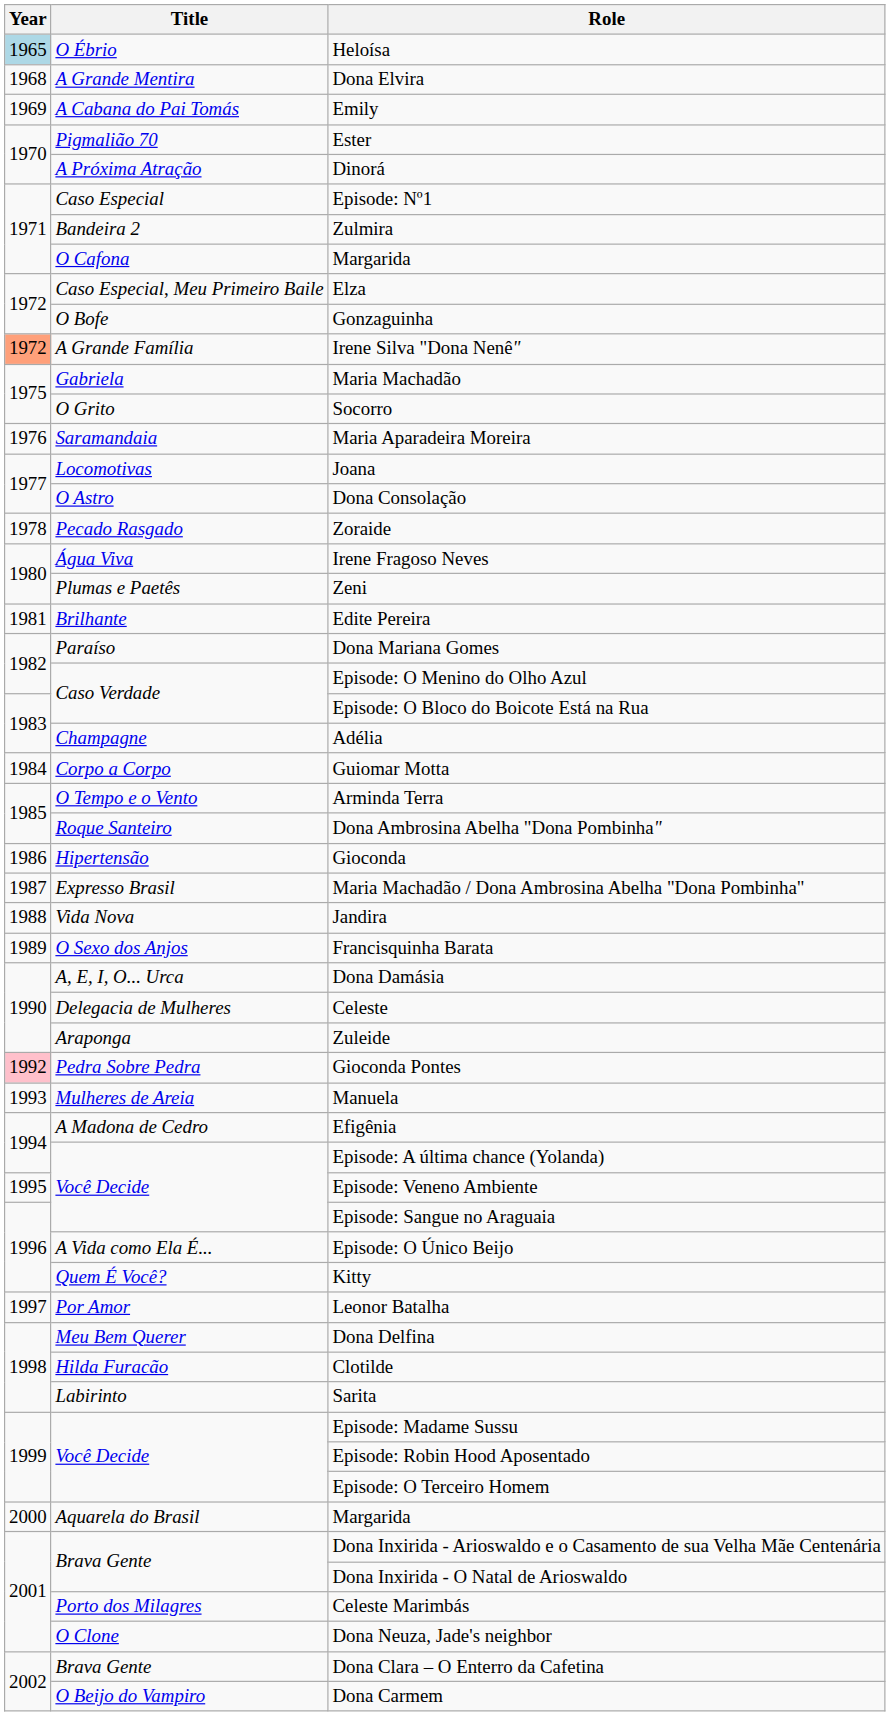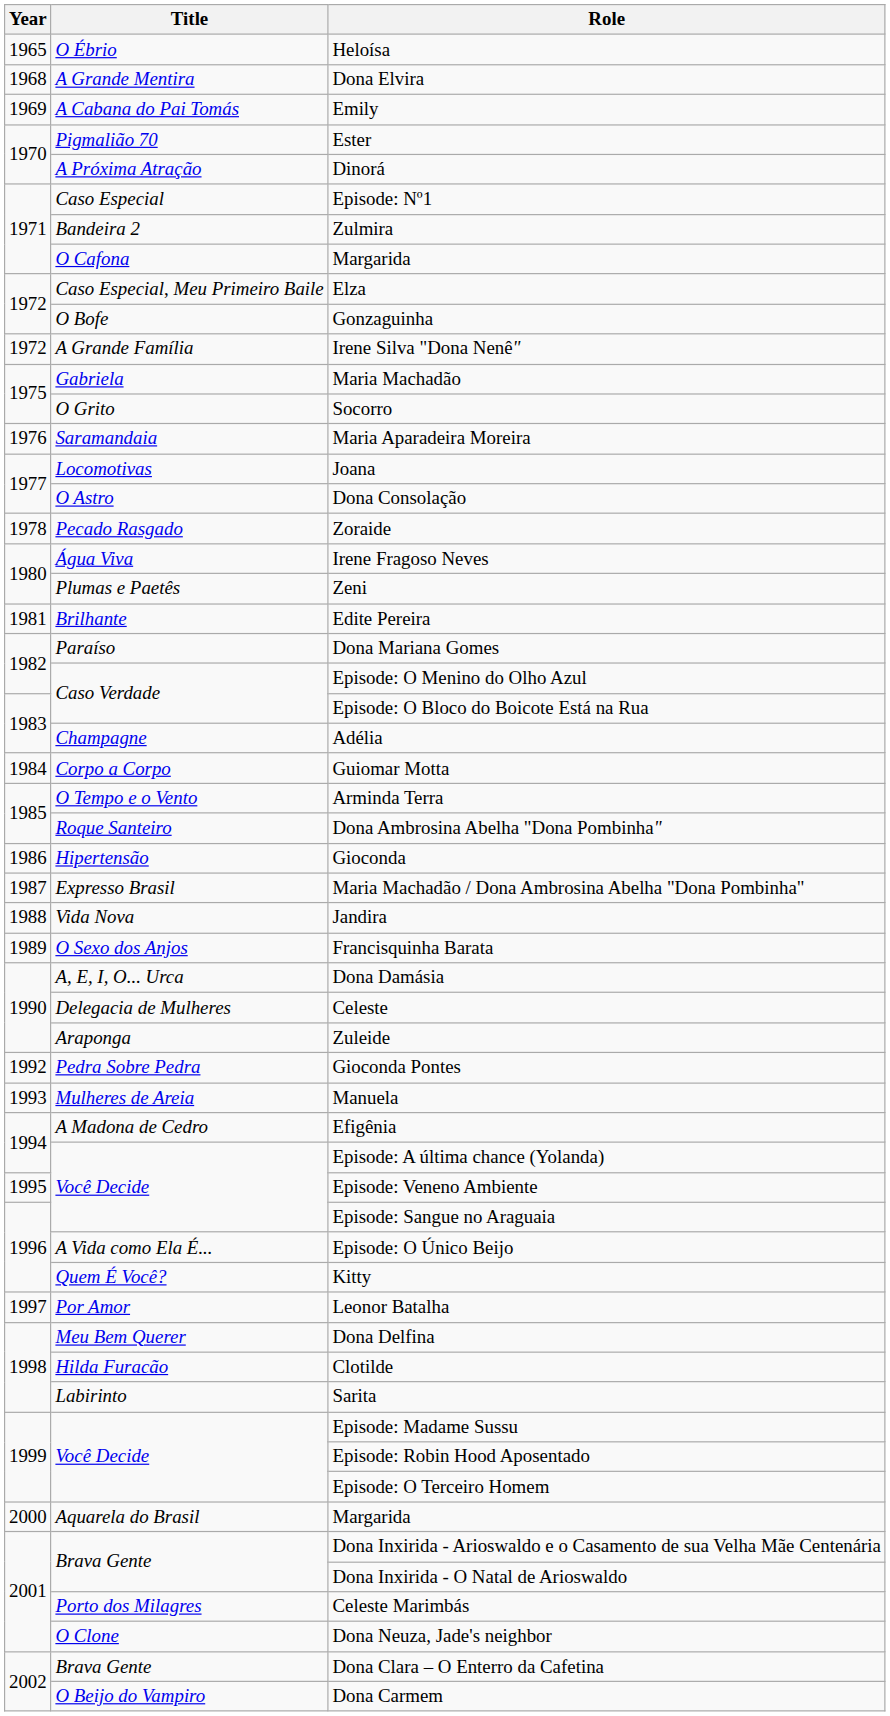(28, 49) lightblue background -> (28, 49) no background
(28, 348) lightsalmon background -> (28, 348) no background
(28, 1067) pink background -> (28, 1067) no background
